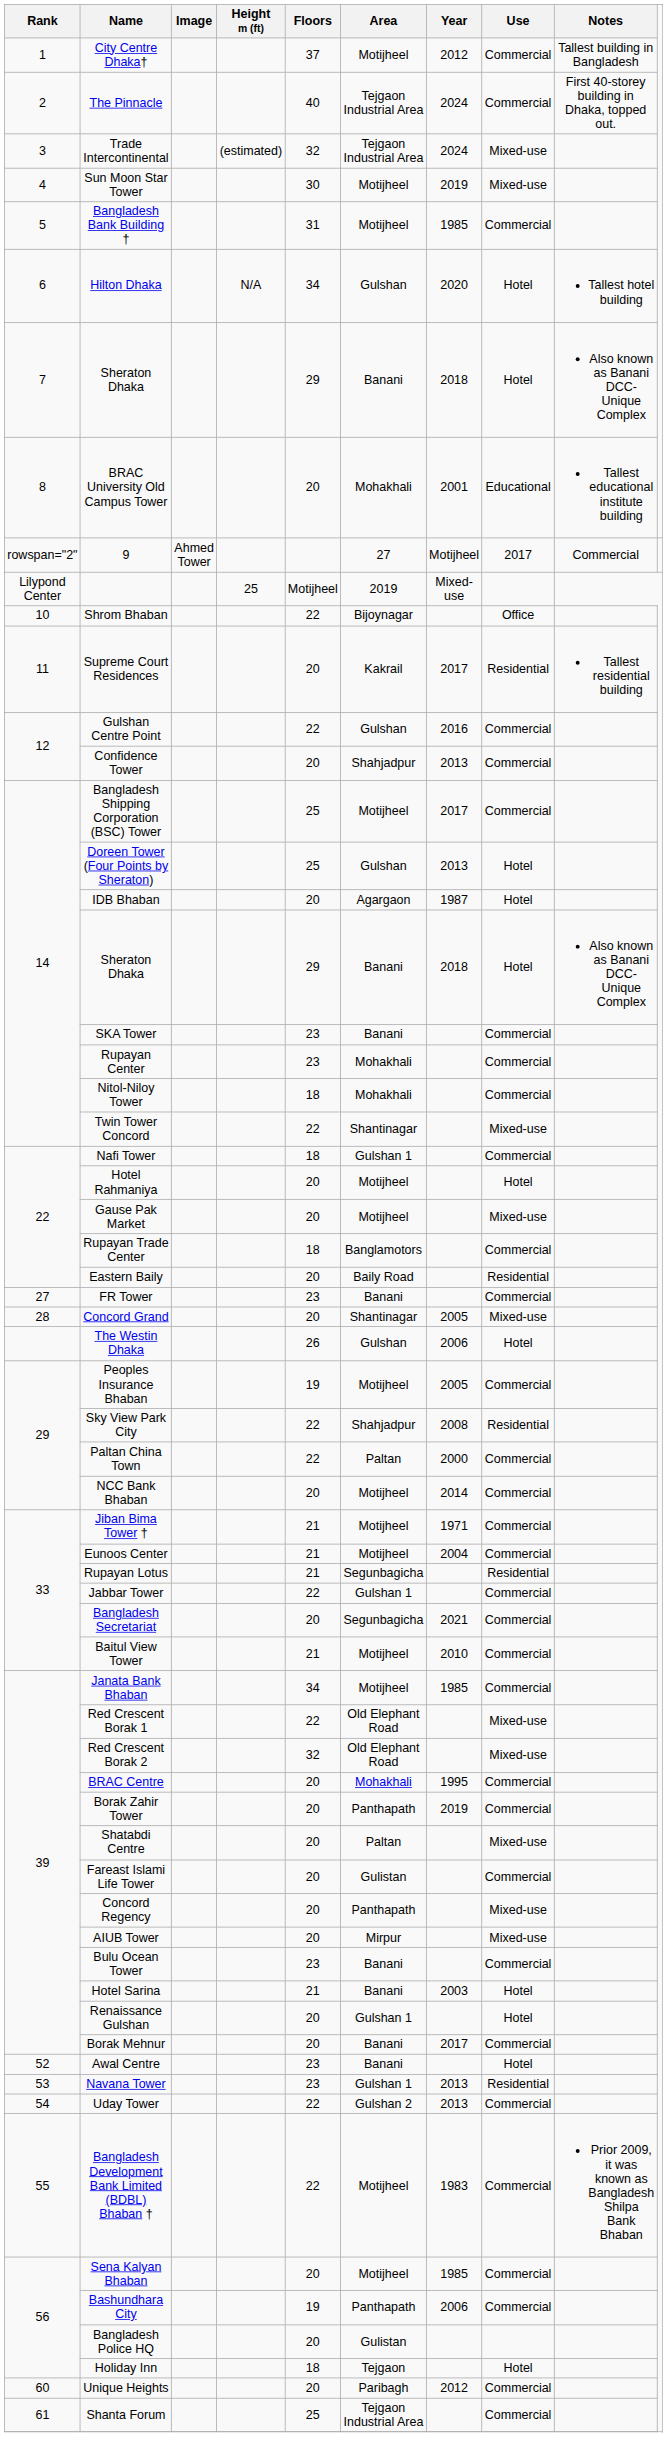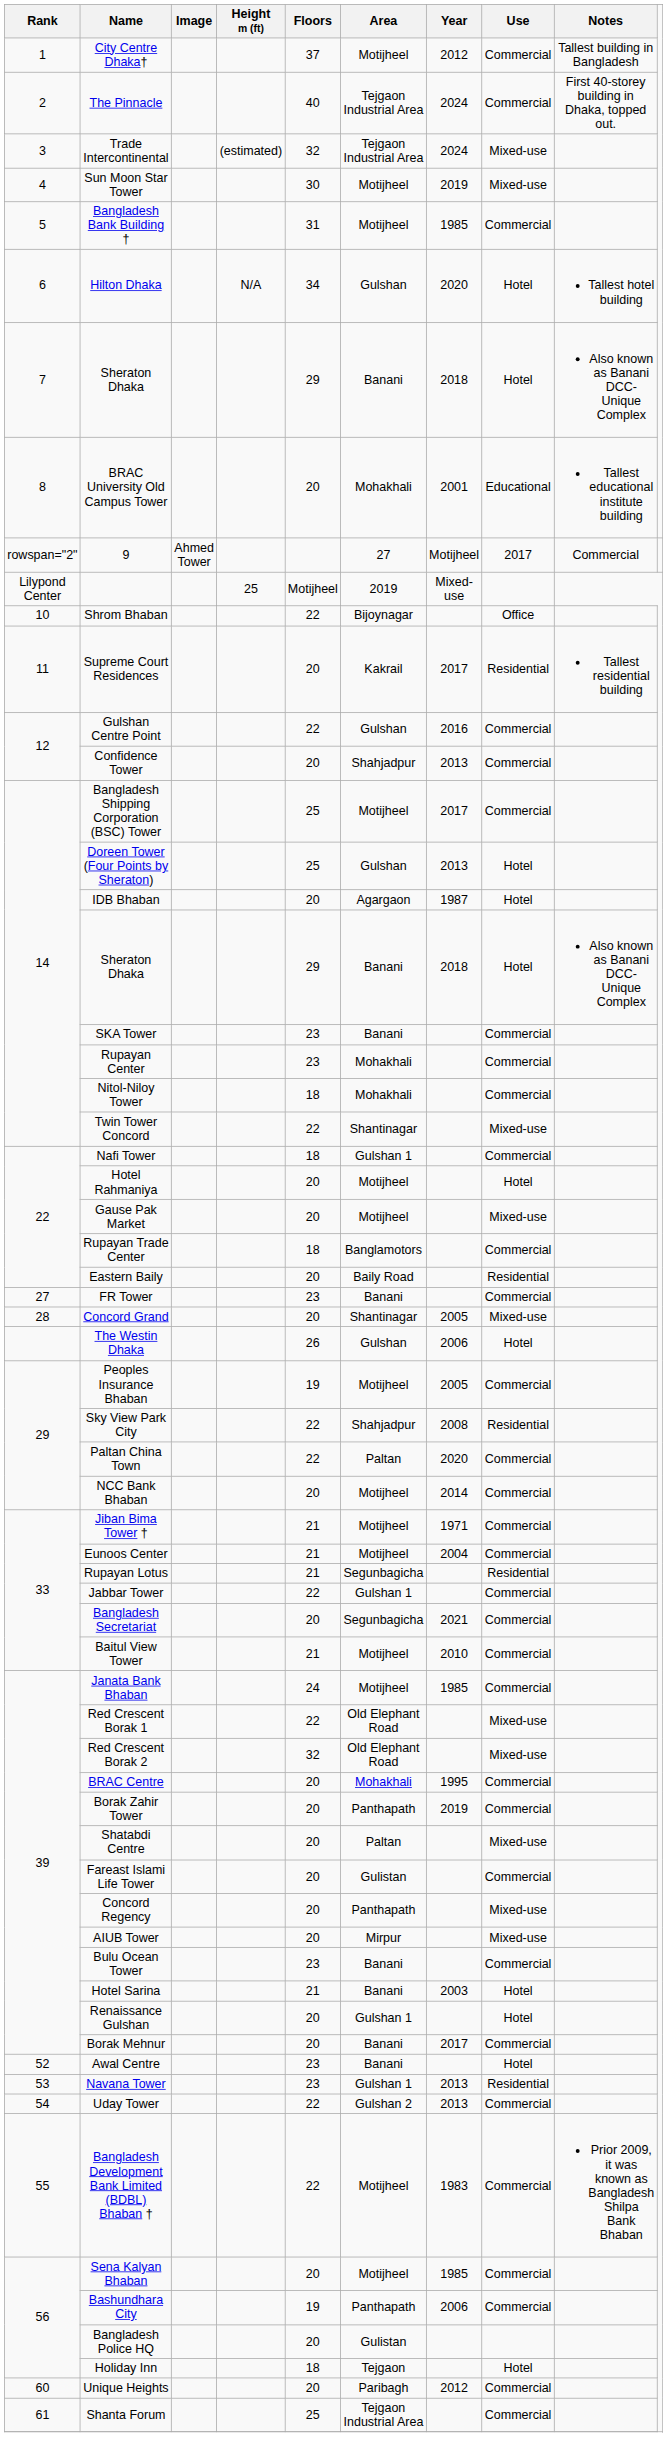(454, 1459) 2000 -> (454, 1459) 2020
(313, 1687) 34 -> (313, 1687) 24
